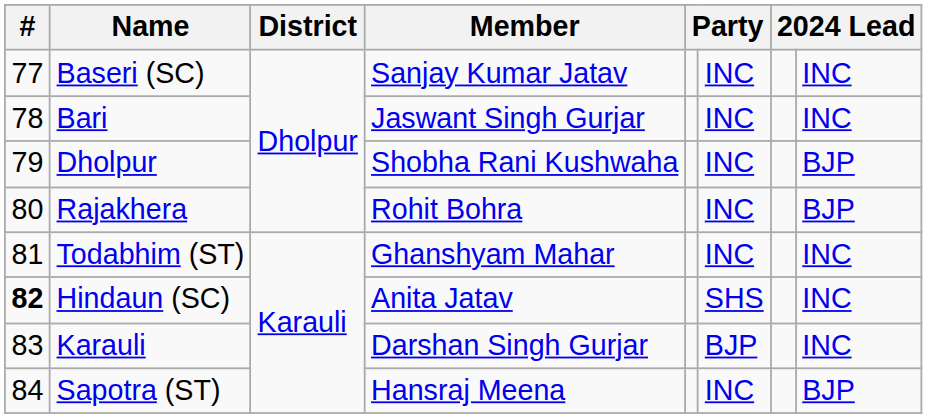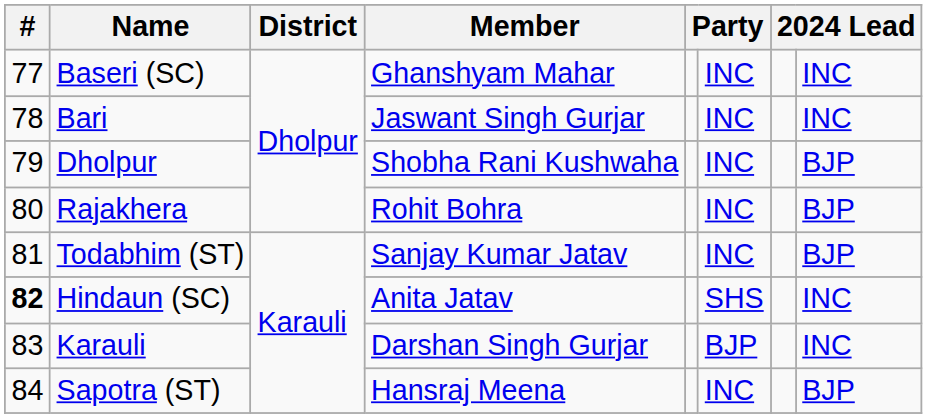(499, 72) Sanjay Kumar Jatav -> (493, 72) Ghanshyam Mahar
(493, 254) Ghanshyam Mahar -> (499, 254) Sanjay Kumar Jatav
(827, 254) INC -> (829, 254) BJP
